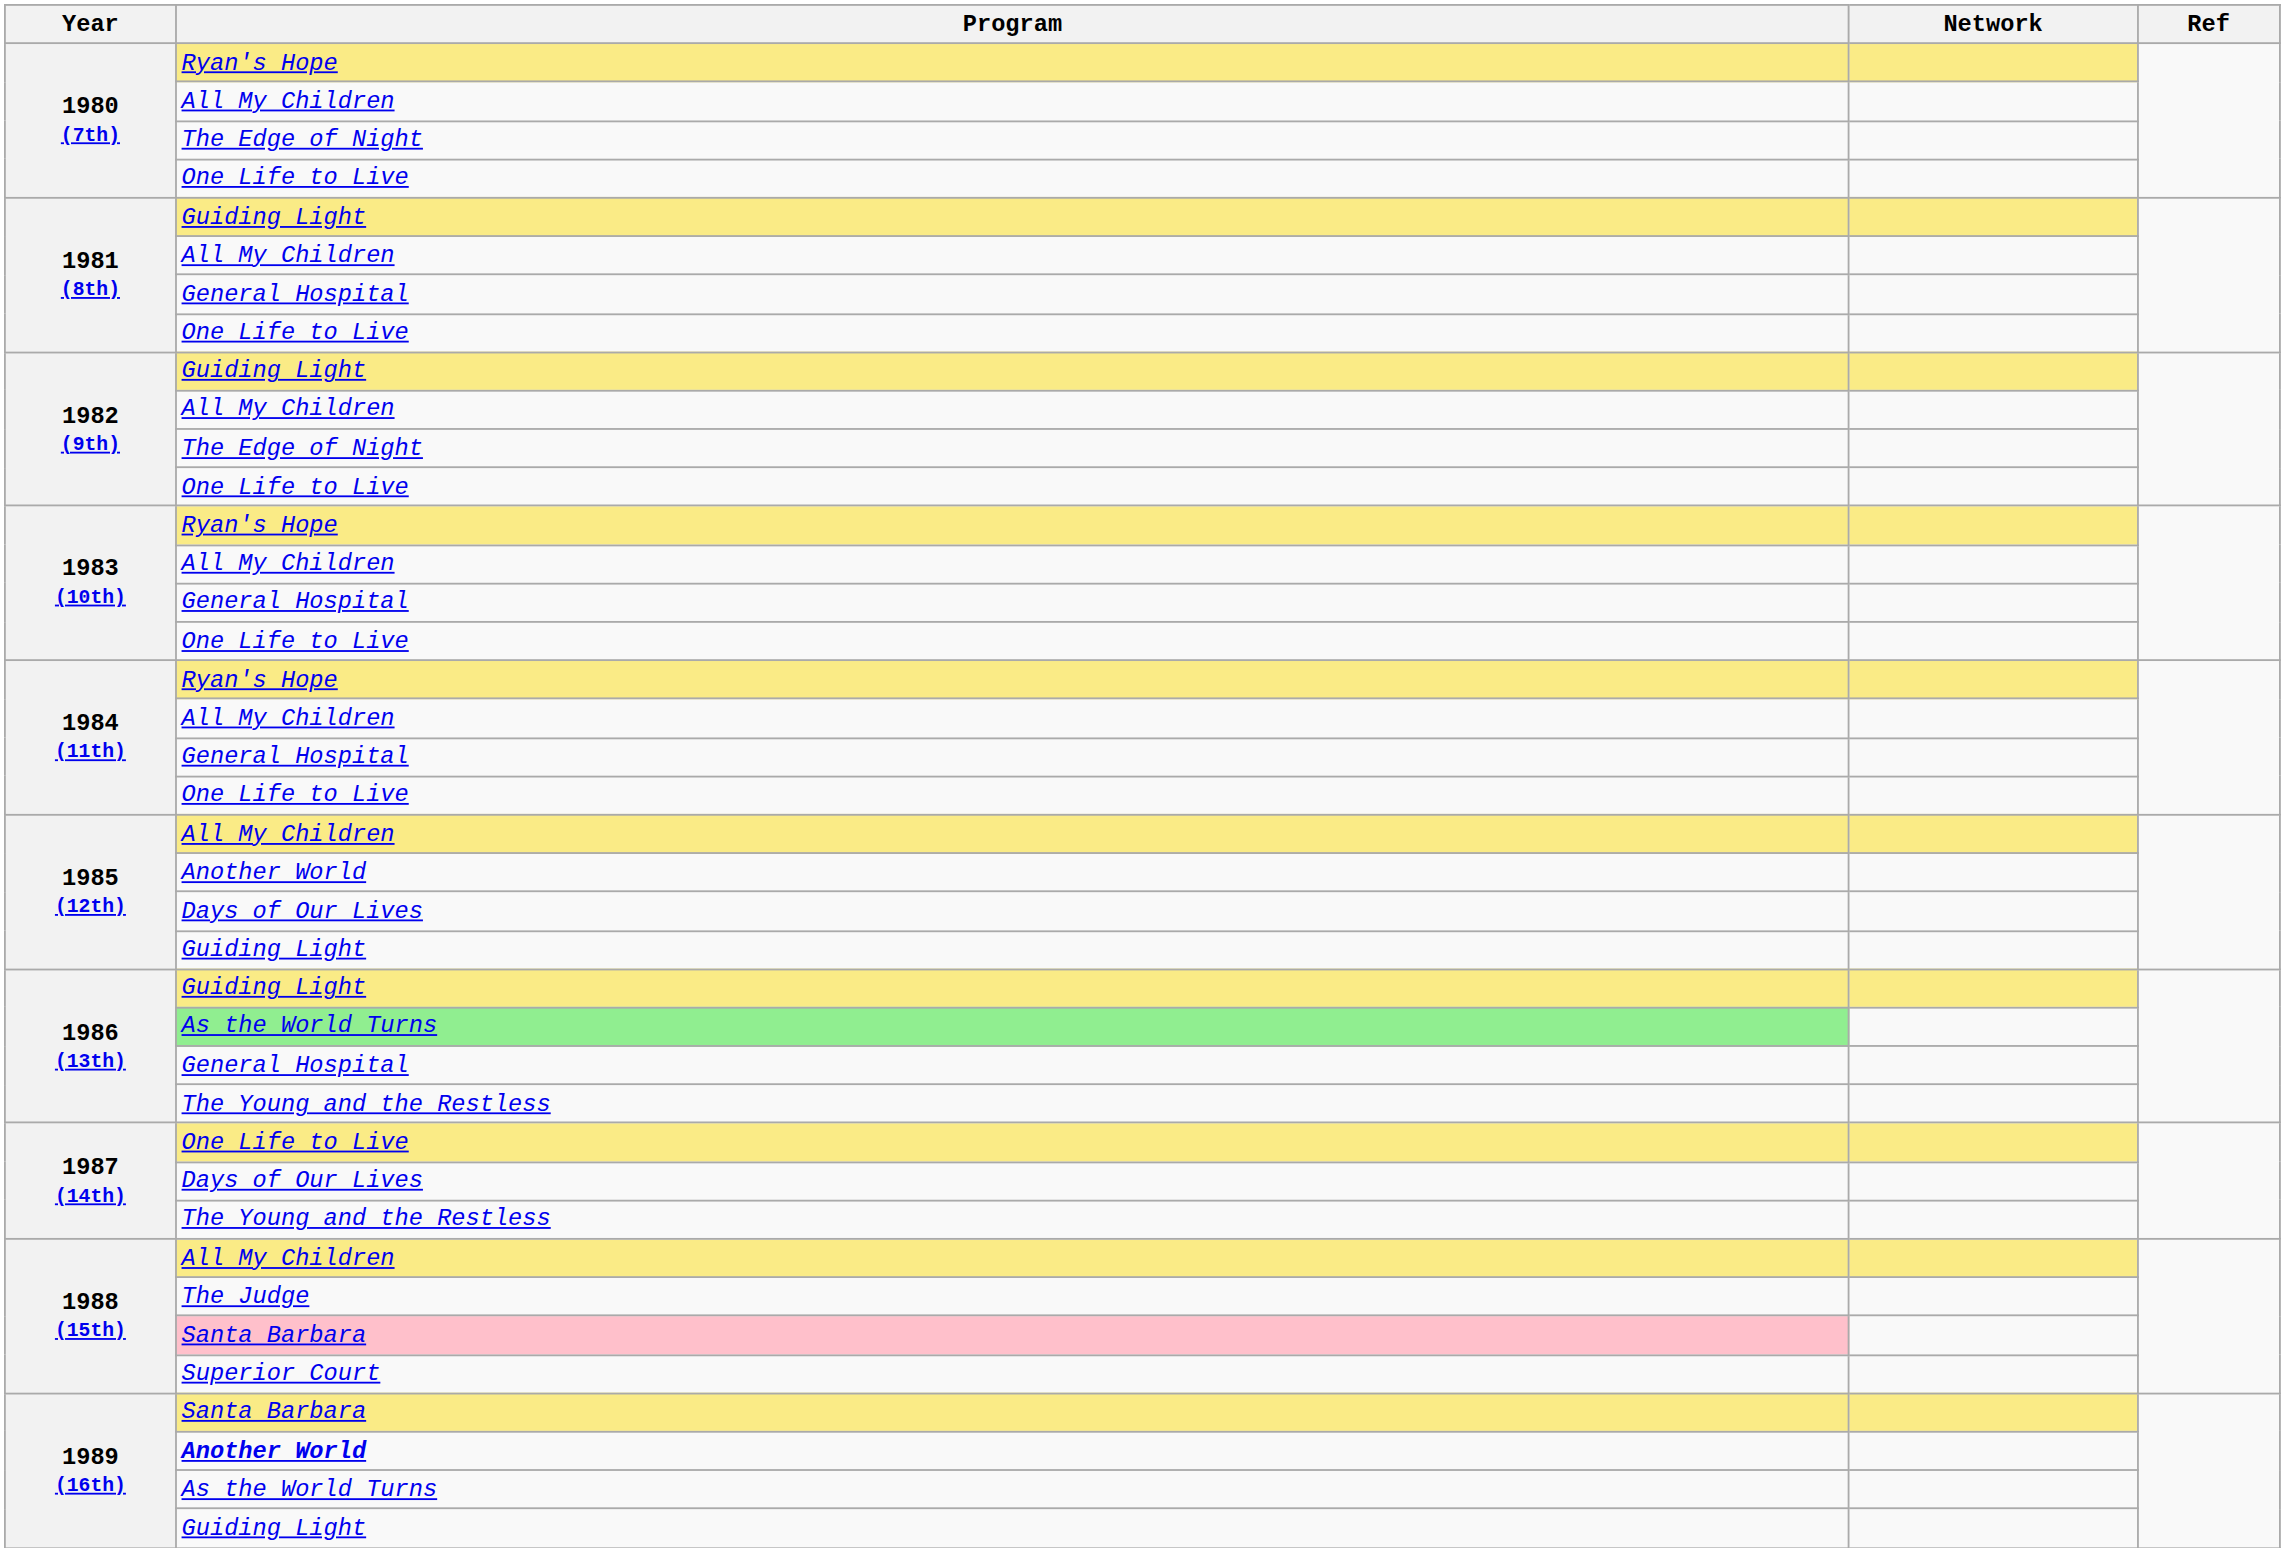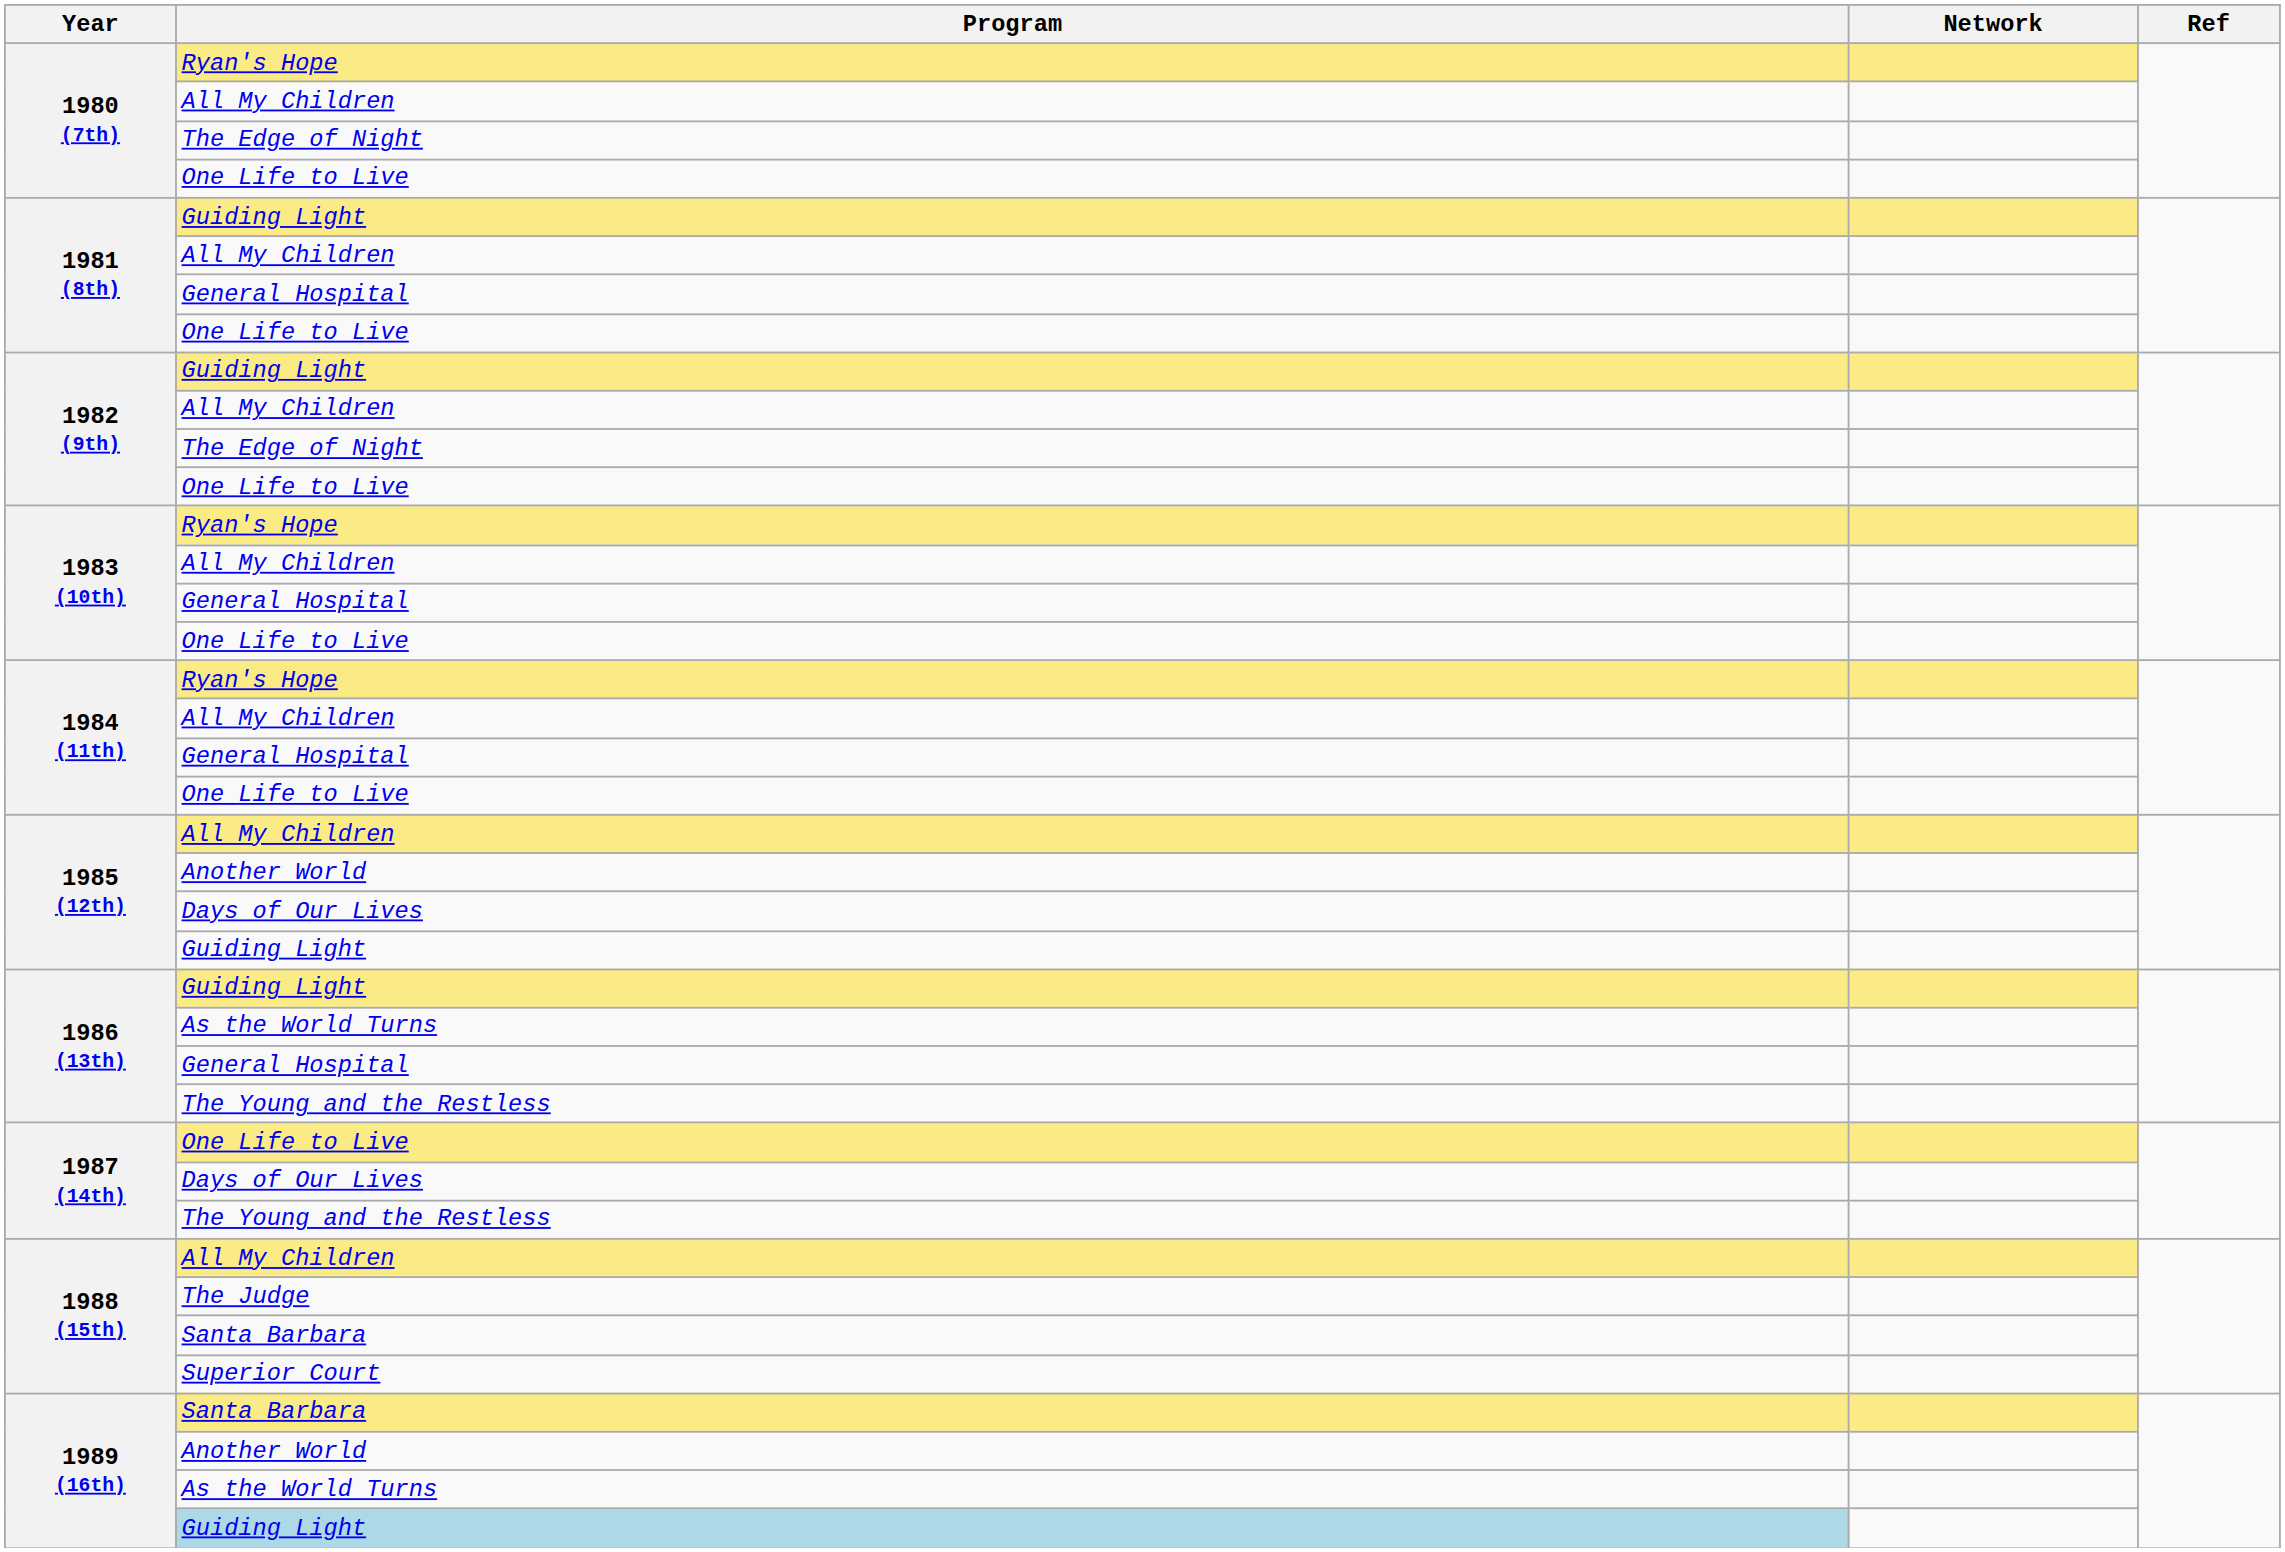(309, 1027) lightgreen background -> (309, 1027) no background
(274, 1335) pink background -> (274, 1335) no background
(274, 1451) bold -> (274, 1451) normal
(274, 1528) no background -> (274, 1528) lightblue background
